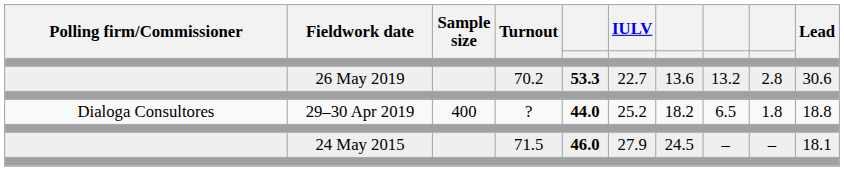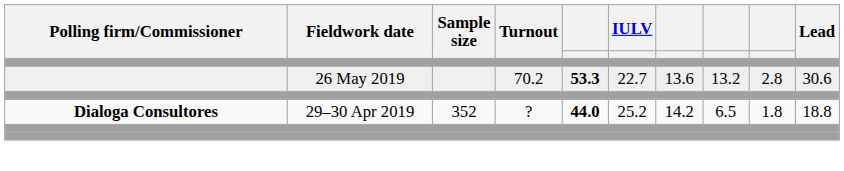(146, 112) normal -> (146, 112) bold
(464, 112) 400 -> (464, 112) 352
(679, 112) 18.2 -> (679, 112) 14.2
- row: (360, 145)
